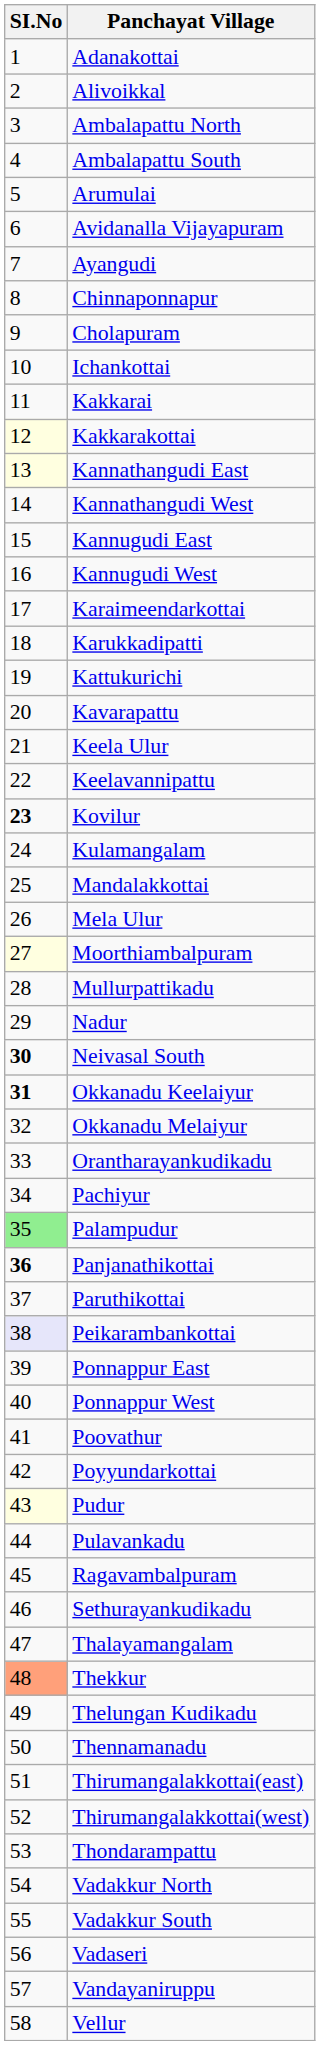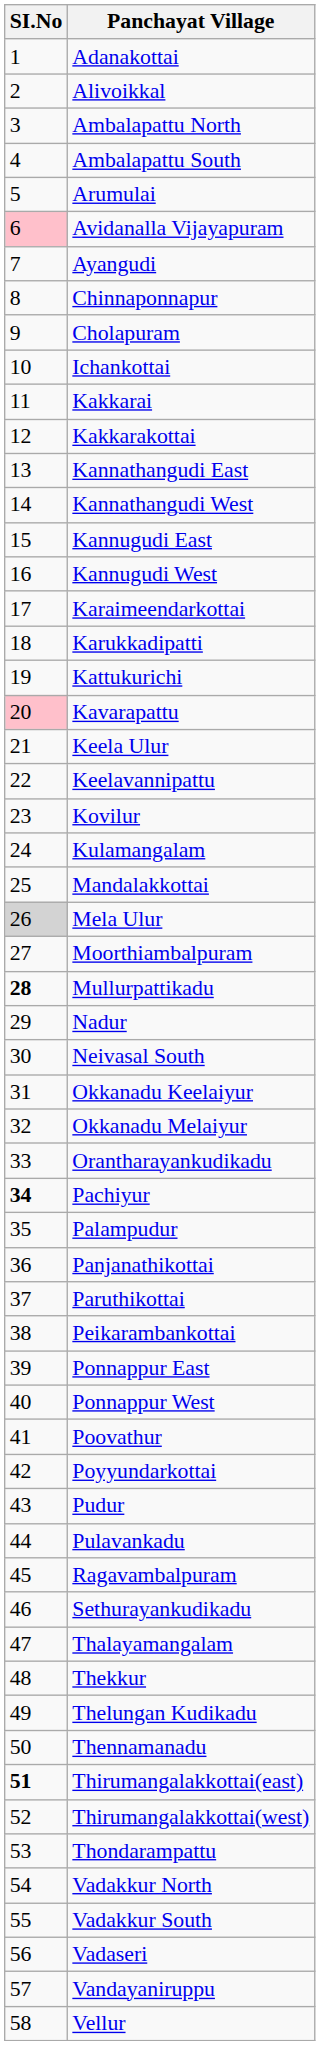(15, 228) no background -> (15, 228) pink background
(21, 435) lightyellow background -> (21, 435) no background
(21, 470) lightyellow background -> (21, 470) no background
(21, 711) no background -> (21, 711) pink background
(21, 815) bold -> (21, 815) normal
(21, 919) no background -> (21, 919) lightgrey background
(21, 953) lightyellow background -> (21, 953) no background
(21, 988) normal -> (21, 988) bold
(21, 1057) bold -> (21, 1057) normal
(21, 1091) bold -> (21, 1091) normal
(21, 1195) normal -> (21, 1195) bold
(21, 1229) lightgreen background -> (21, 1229) no background
(21, 1264) bold -> (21, 1264) normal
(21, 1333) lavender background -> (21, 1333) no background
(21, 1505) lightyellow background -> (21, 1505) no background
(21, 1678) lightsalmon background -> (21, 1678) no background
(21, 1781) normal -> (21, 1781) bold
